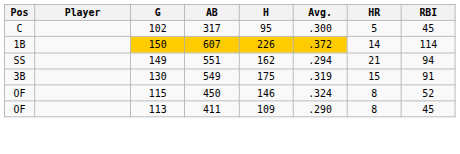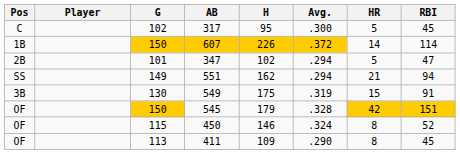+ row: (212, 61)
+ row: (212, 109)
